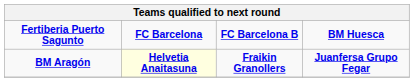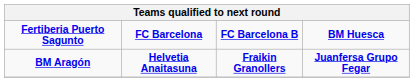(169, 63) lightyellow background -> (169, 63) no background
